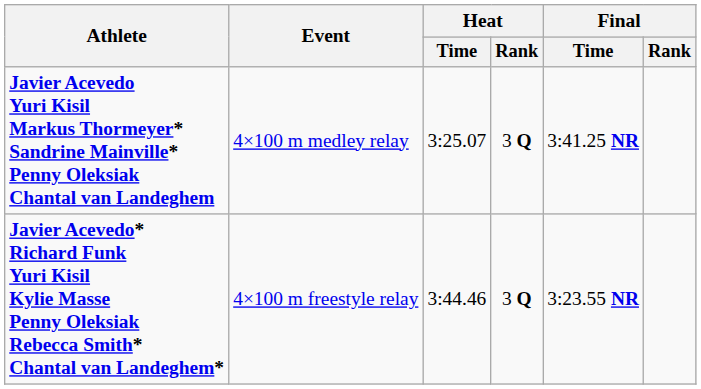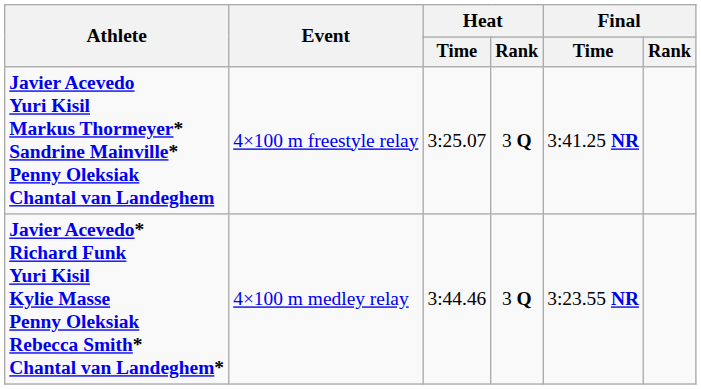(321, 140) 4×100 m medley relay -> (326, 140) 4×100 m freestyle relay
(326, 298) 4×100 m freestyle relay -> (321, 298) 4×100 m medley relay
